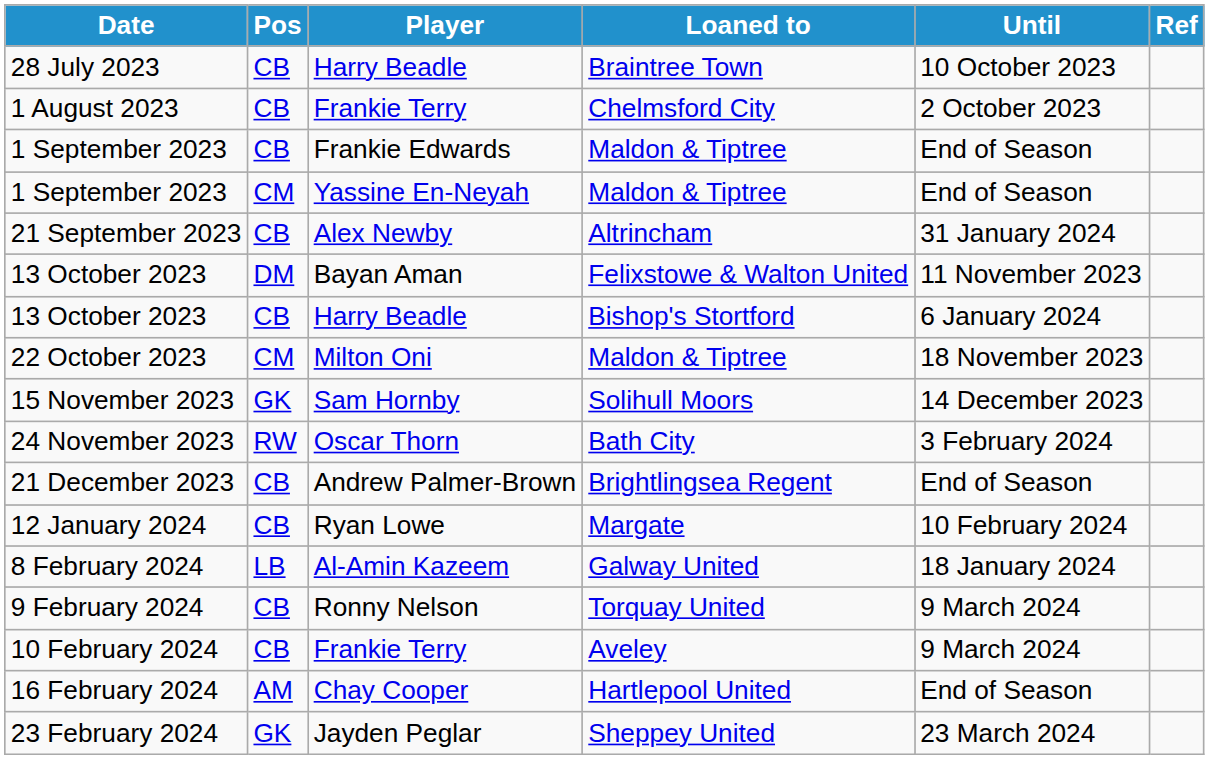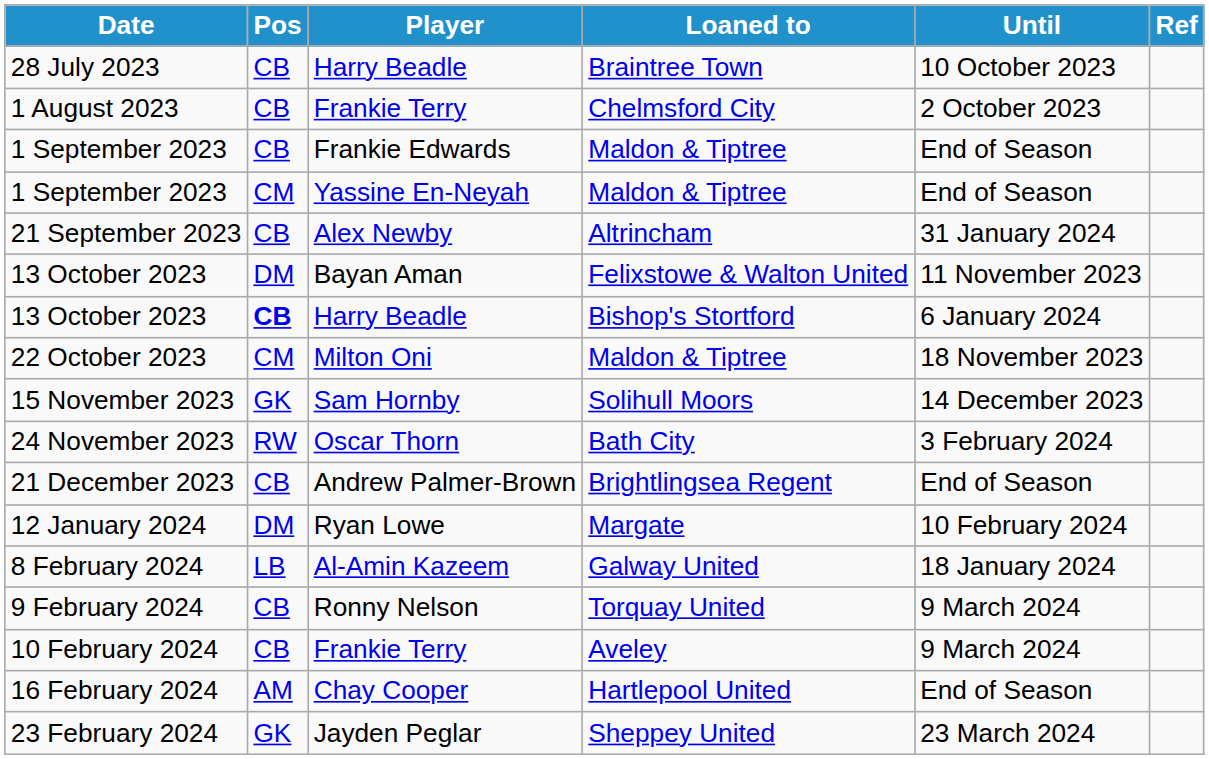(272, 316) normal -> (272, 316) bold
(272, 524) CB -> (274, 524) DM
